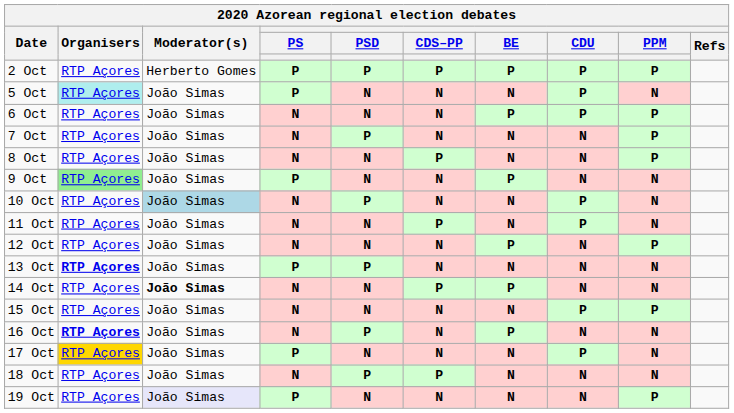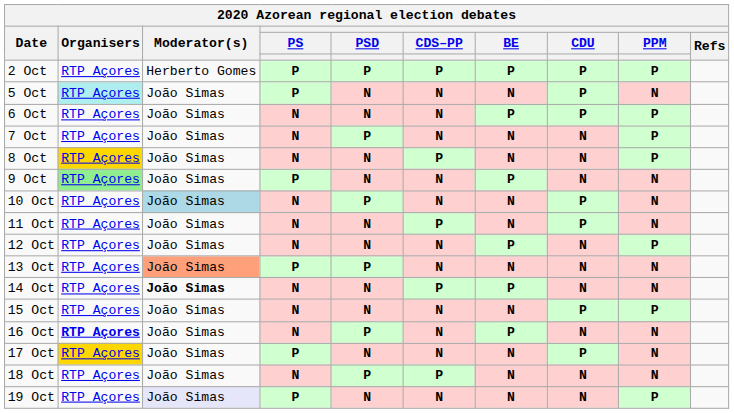(101, 158) no background -> (101, 158) gold background
(101, 267) bold -> (101, 267) normal
(186, 267) no background -> (186, 267) lightsalmon background
